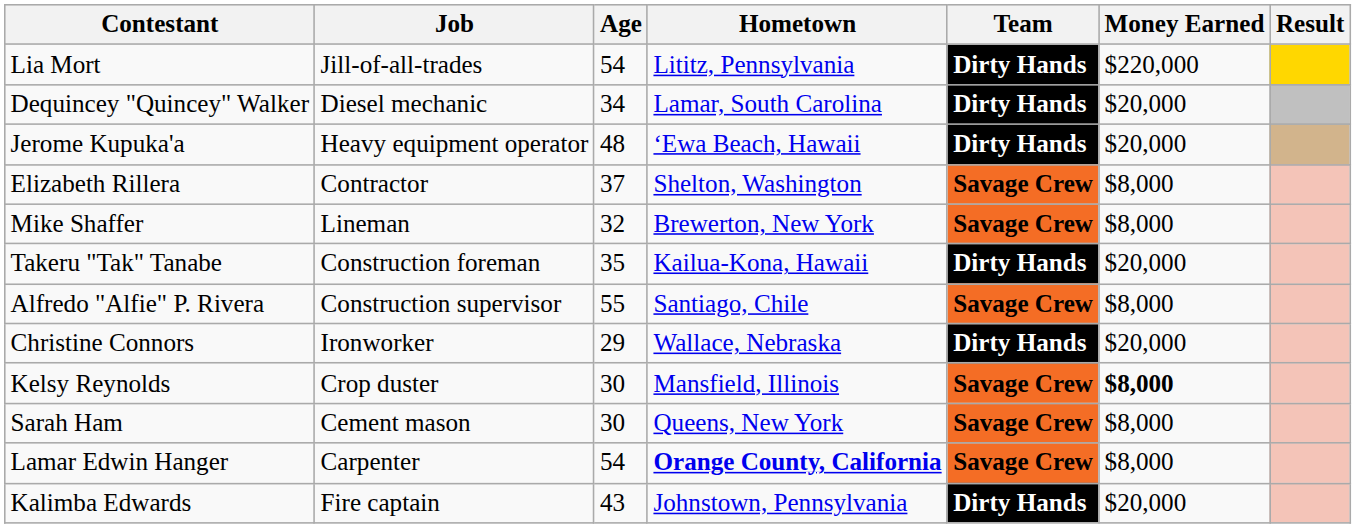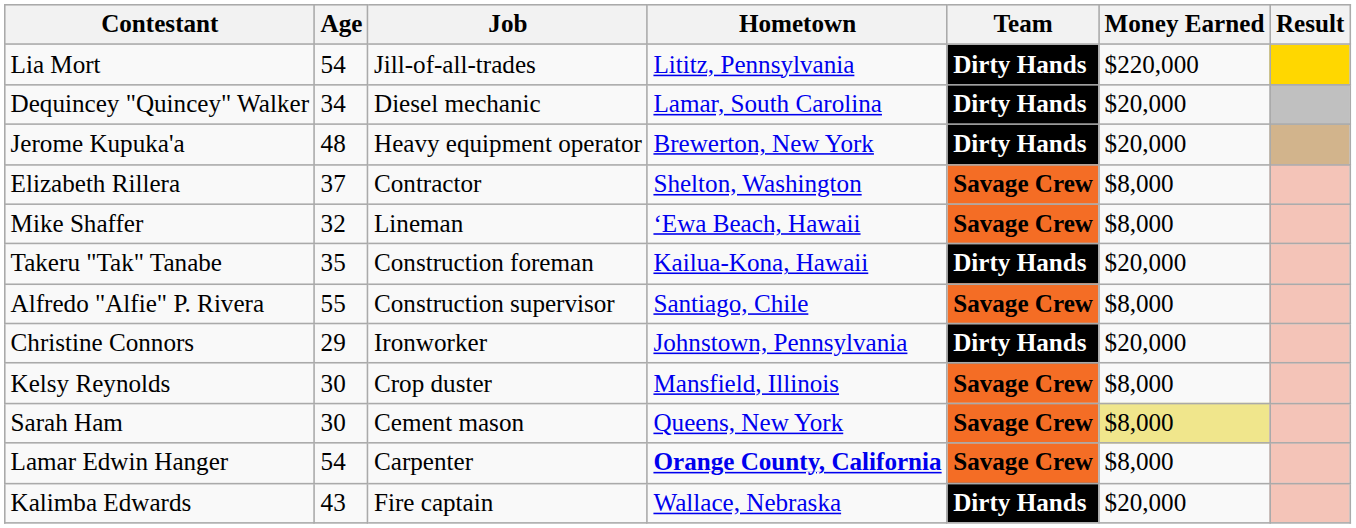columns swapped: (454, 24) <-> (621, 24)
(757, 143) ʻEwa Beach, Hawaii -> (764, 143) Brewerton, New York
(764, 223) Brewerton, New York -> (757, 223) ʻEwa Beach, Hawaii
(747, 343) Wallace, Nebraska -> (780, 343) Johnstown, Pennsylvania
(1139, 382) bold -> (1139, 382) normal
(1139, 422) no background -> (1139, 422) khaki background
(780, 502) Johnstown, Pennsylvania -> (747, 502) Wallace, Nebraska
